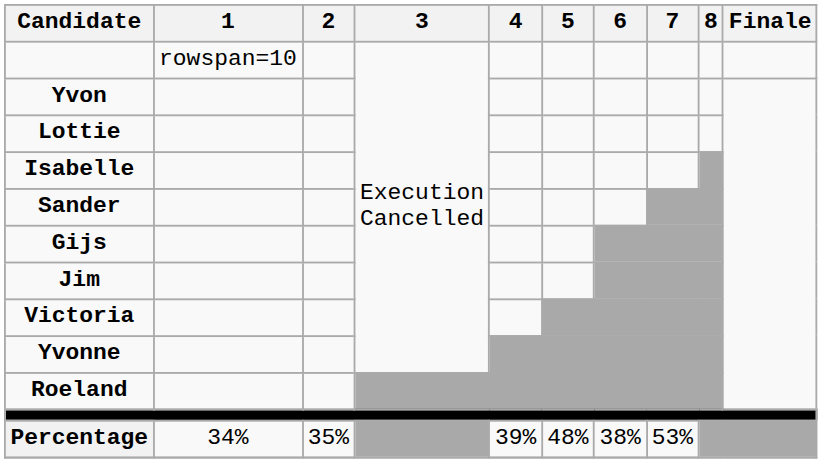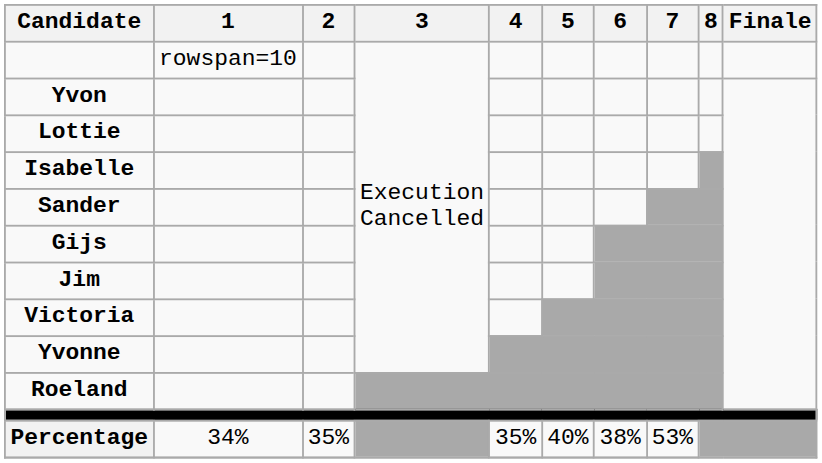(516, 439) 39% -> (516, 439) 35%
(568, 439) 48% -> (568, 439) 40%
